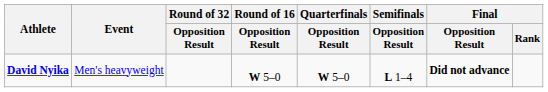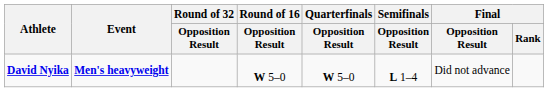(119, 70) normal -> (121, 70) bold
(469, 70) bold -> (472, 70) normal
